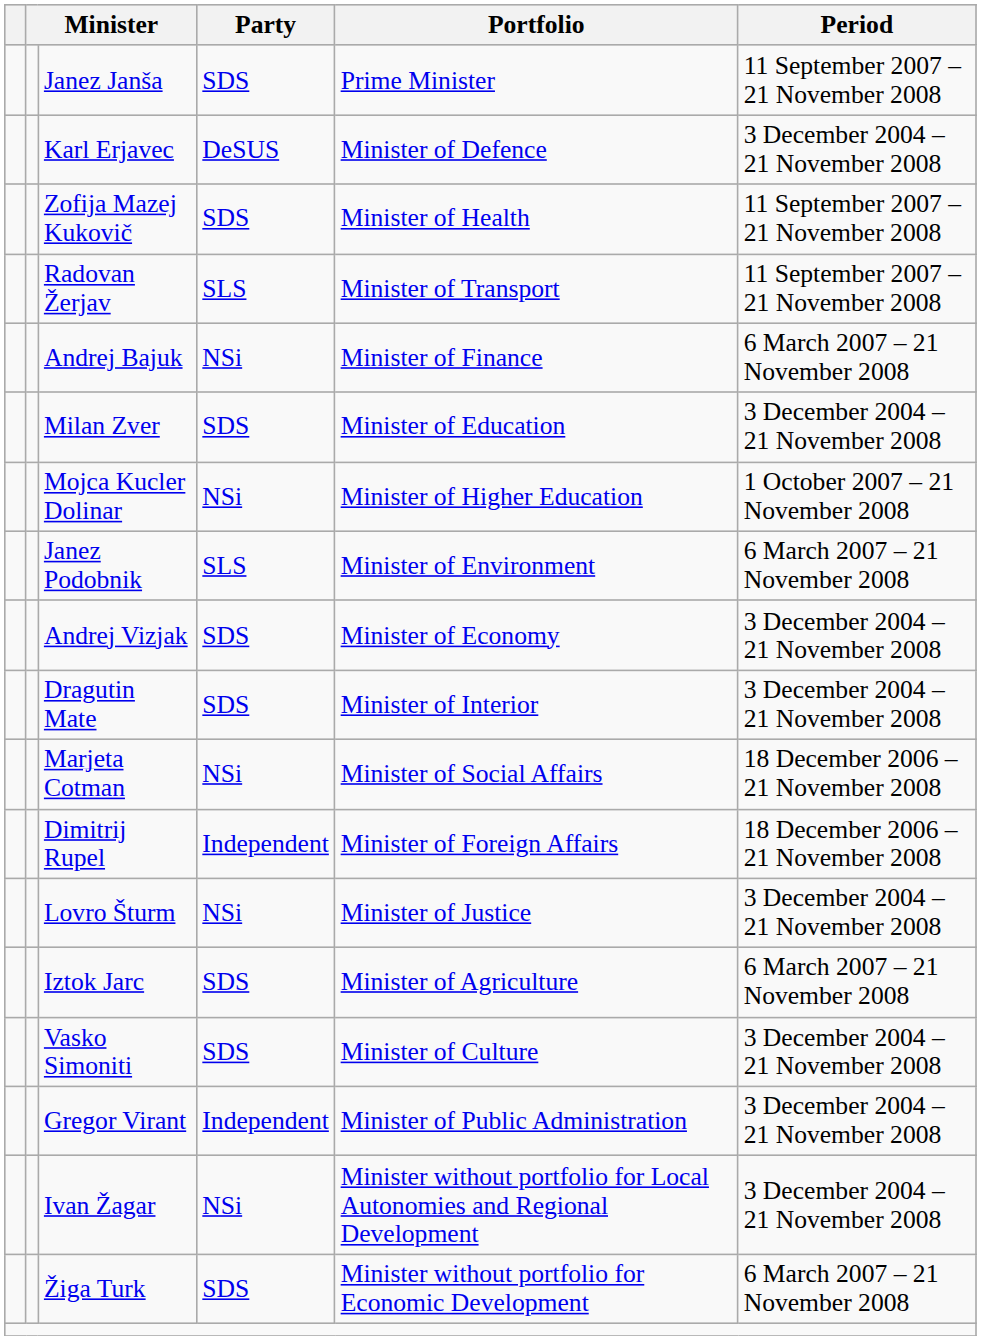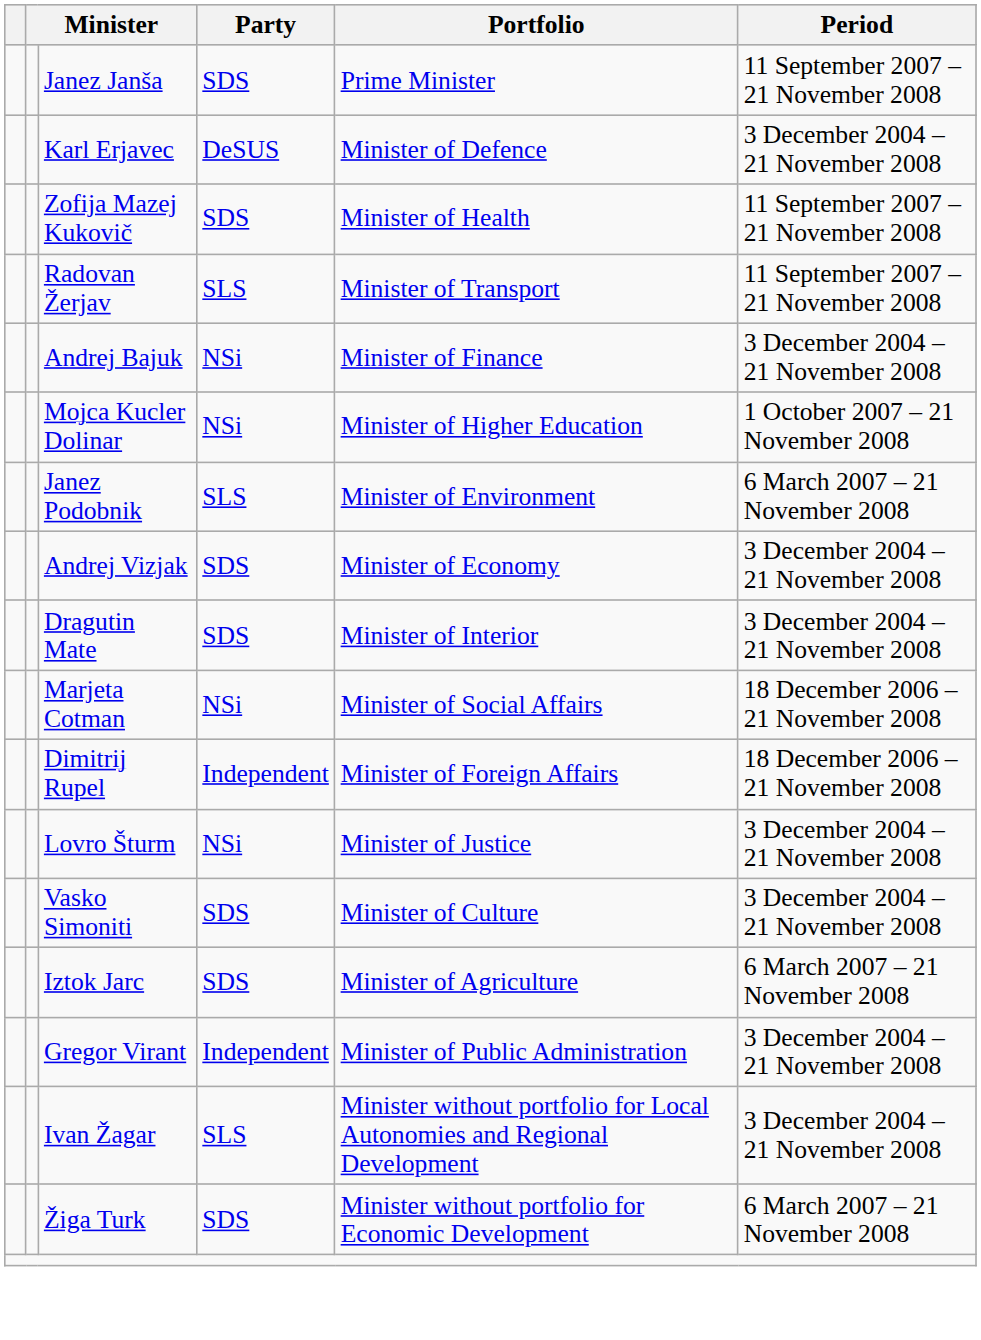(841, 357) 6 March 2007 – 21 November 2008 -> (844, 357) 3 December 2004 – 21 November 2008
- row: (102, 426)
rows swapped: (88, 1051) <-> (94, 982)
(222, 1204) NSi -> (224, 1135) SLS
